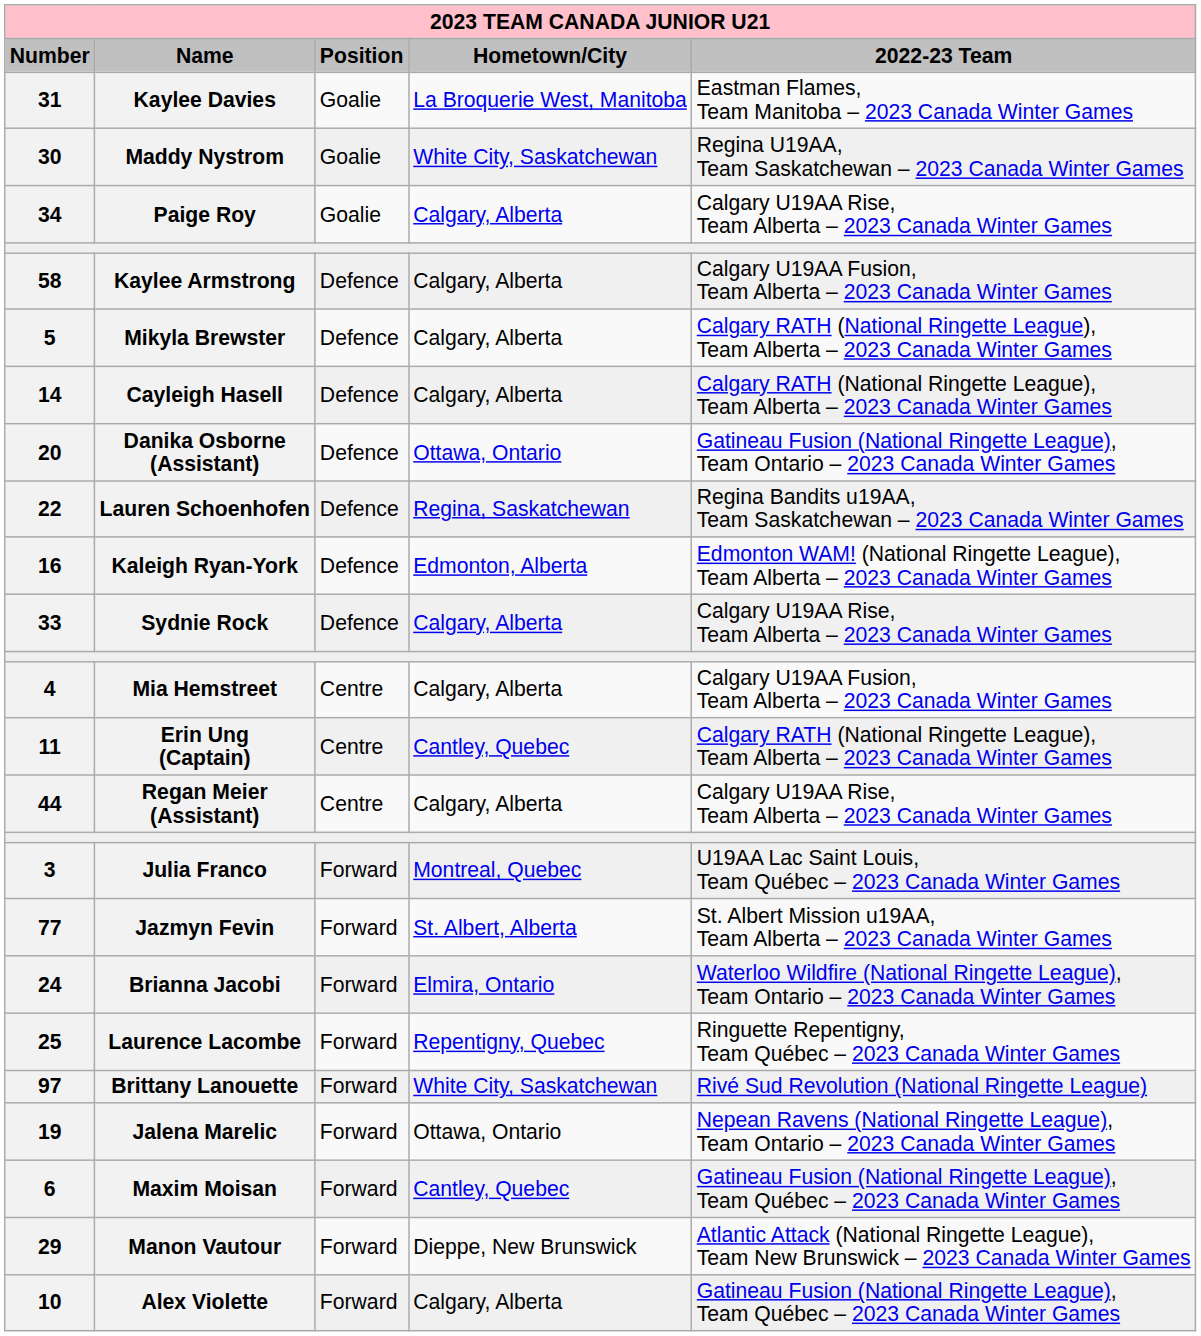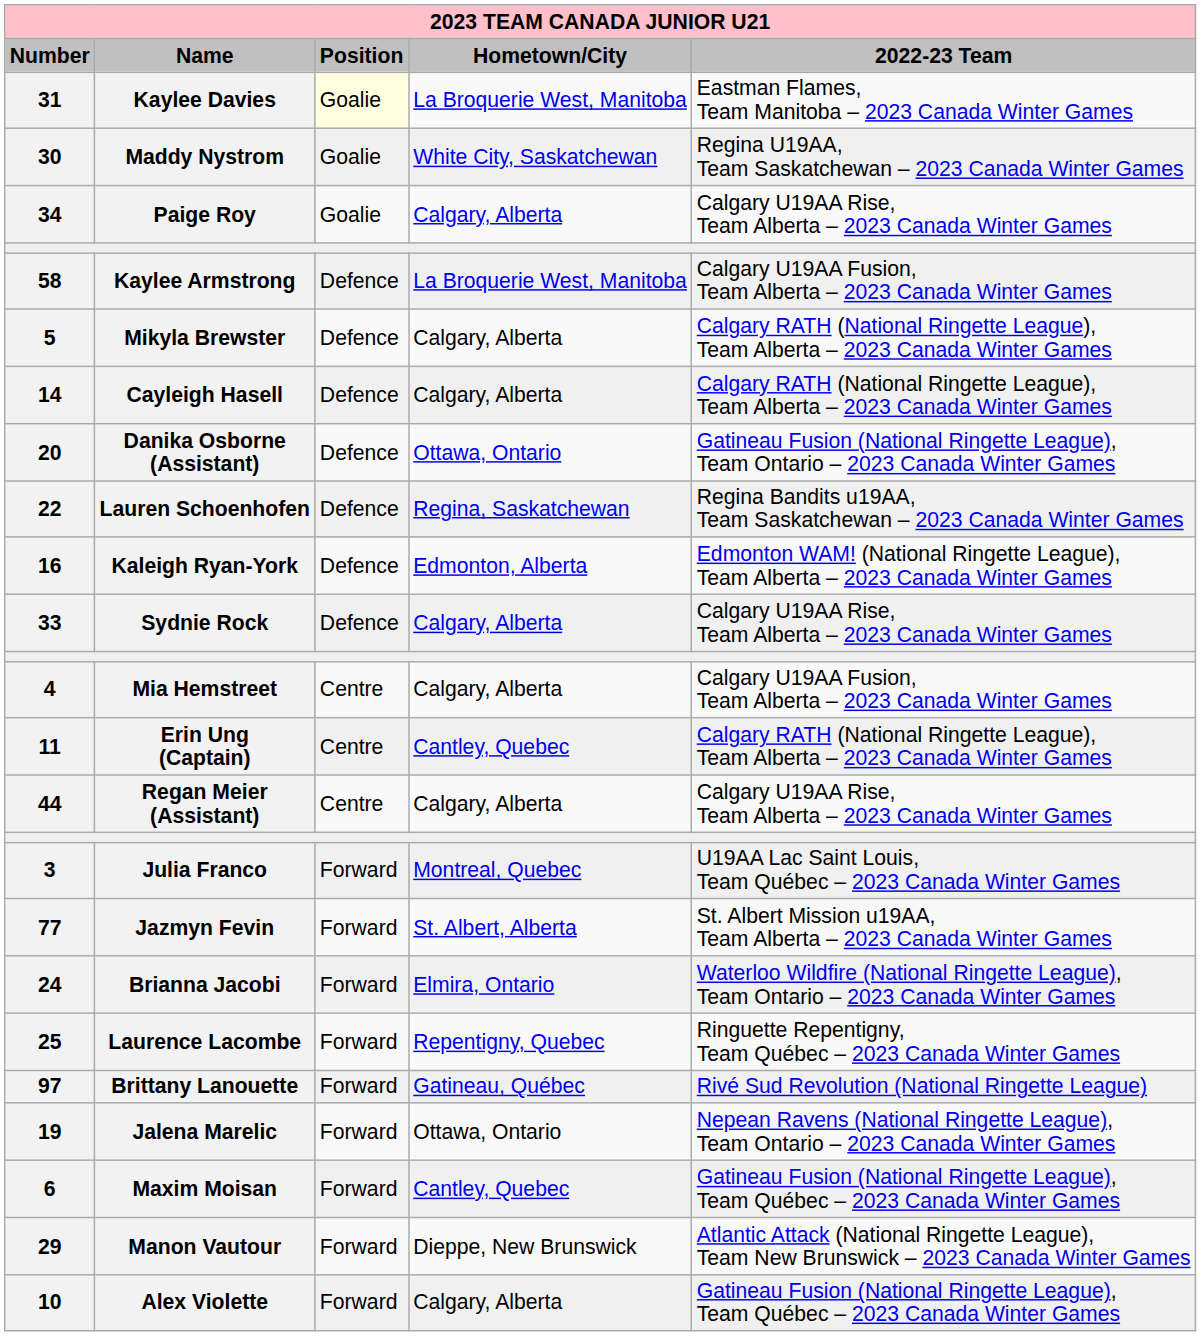(350, 100) no background -> (350, 100) lightyellow background
(488, 281) Calgary, Alberta -> (550, 281) La Broquerie West, Manitoba
(535, 1087) White City, Saskatchewan -> (499, 1087) Gatineau, Québec
